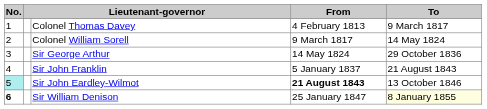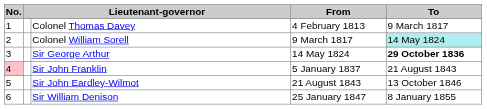(416, 40) no background -> (416, 40) paleturquoise background
(424, 54) normal -> (426, 54) bold
(9, 68) no background -> (9, 68) pink background
(9, 82) paleturquoise background -> (9, 82) no background
(328, 82) bold -> (327, 82) normal
(9, 97) bold -> (9, 97) normal
(422, 97) lightyellow background -> (422, 97) no background
